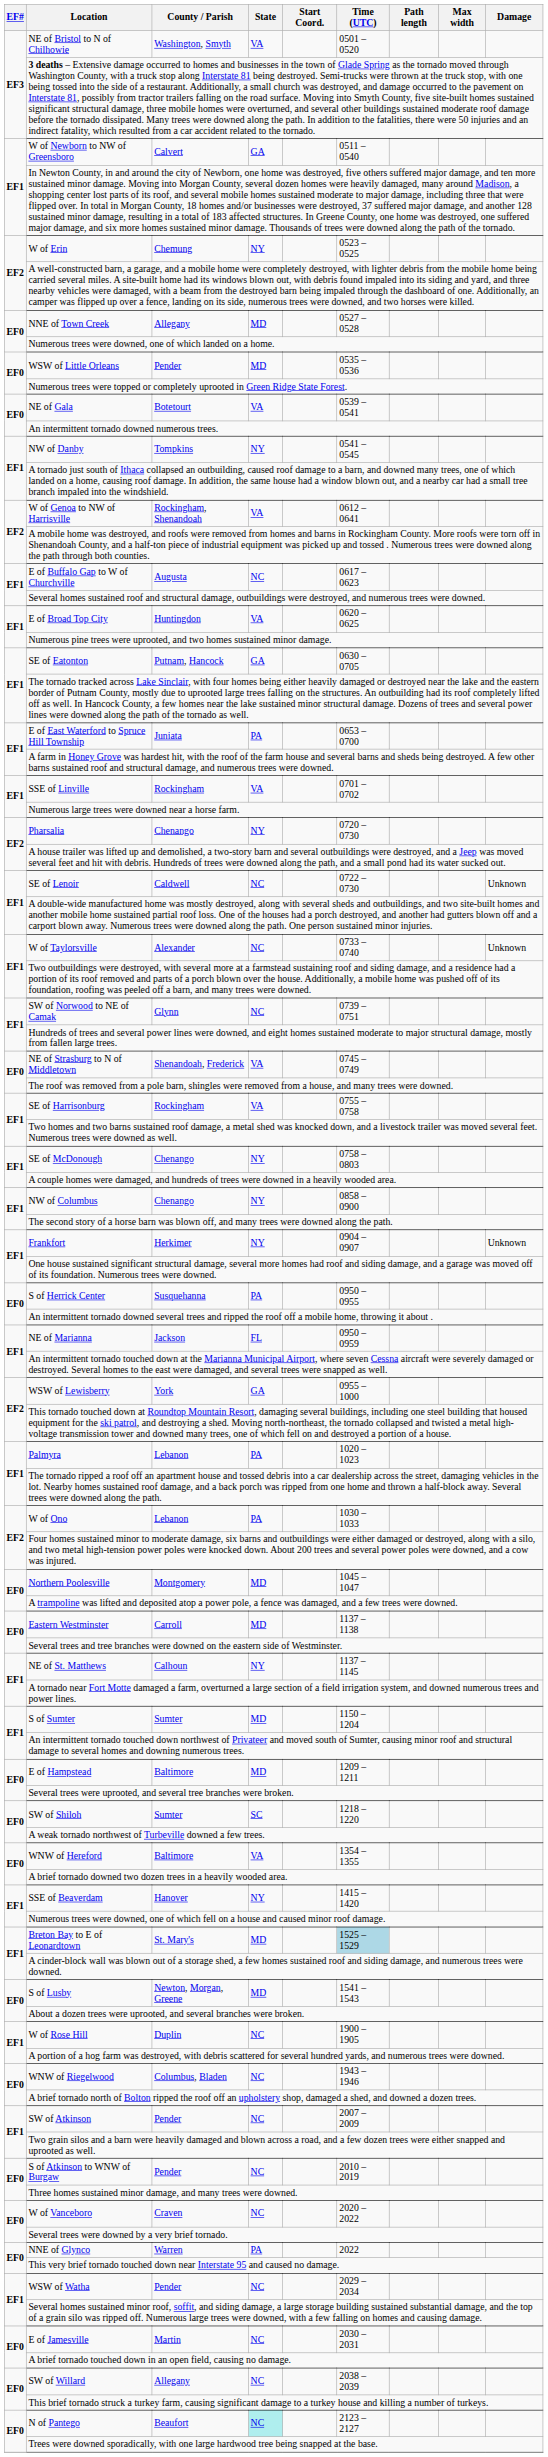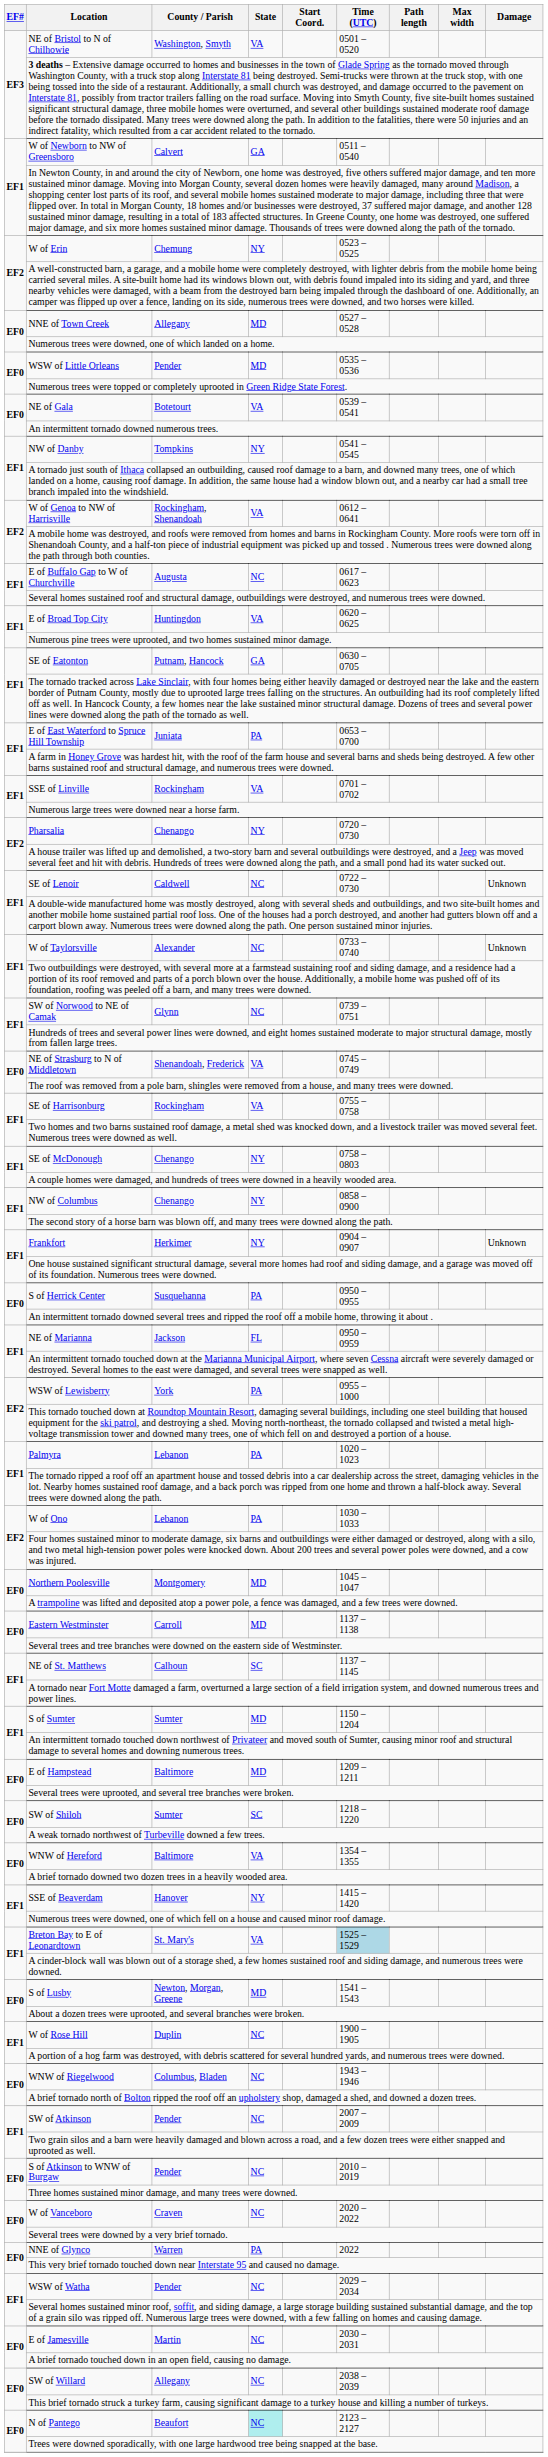(258, 1391) GA -> (256, 1391) PA
(258, 1666) NY -> (257, 1666) SC
(258, 1940) MD -> (257, 1940) VA
